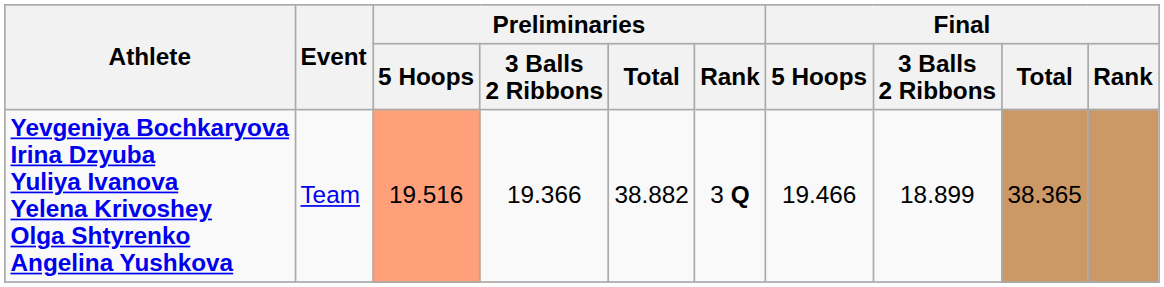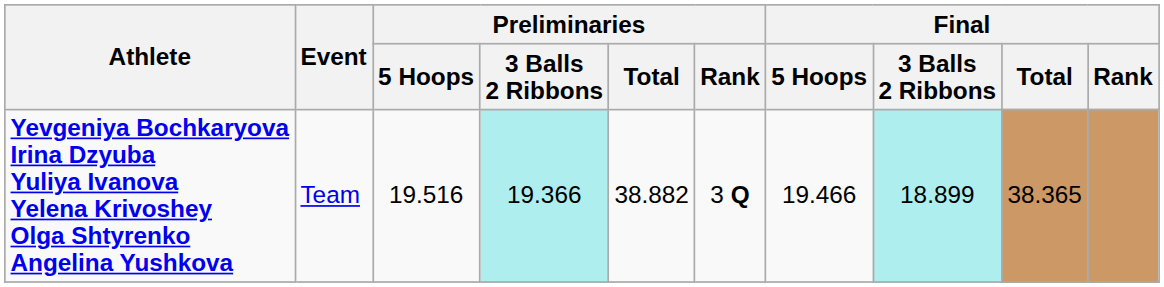(426, 196) lightsalmon background -> (426, 196) no background
(544, 196) no background -> (544, 196) paleturquoise background
(937, 196) no background -> (937, 196) paleturquoise background
